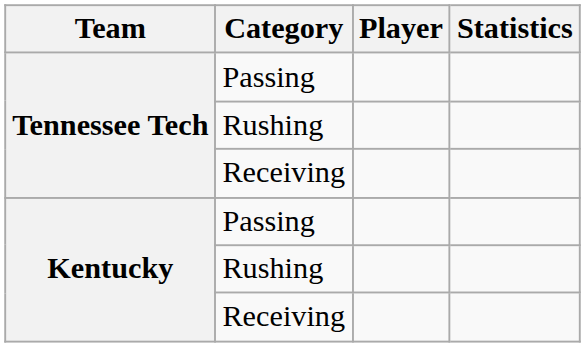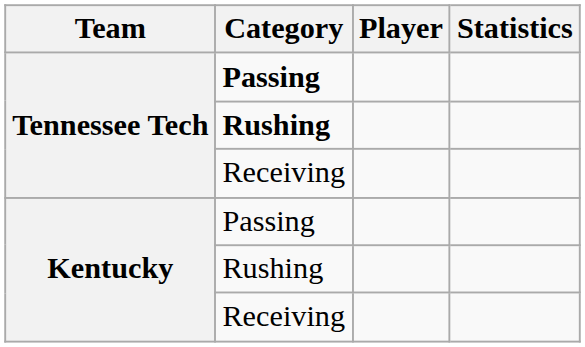(269, 76) normal -> (271, 76) bold
(273, 124) normal -> (276, 124) bold
